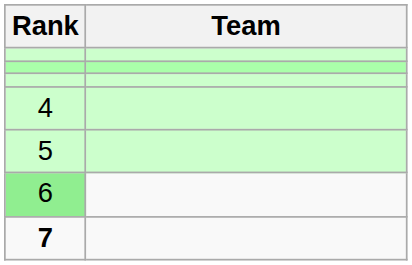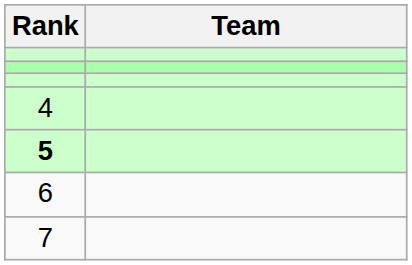(45, 150) normal -> (45, 150) bold
(45, 194) lightgreen background -> (45, 194) no background
(45, 237) bold -> (45, 237) normal
